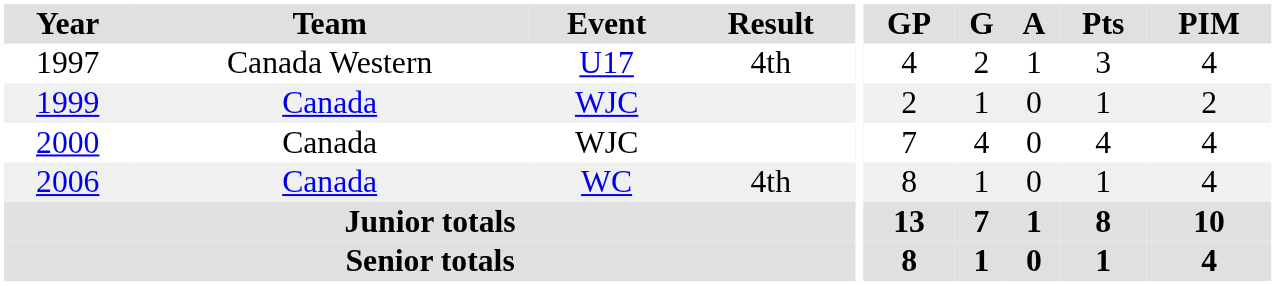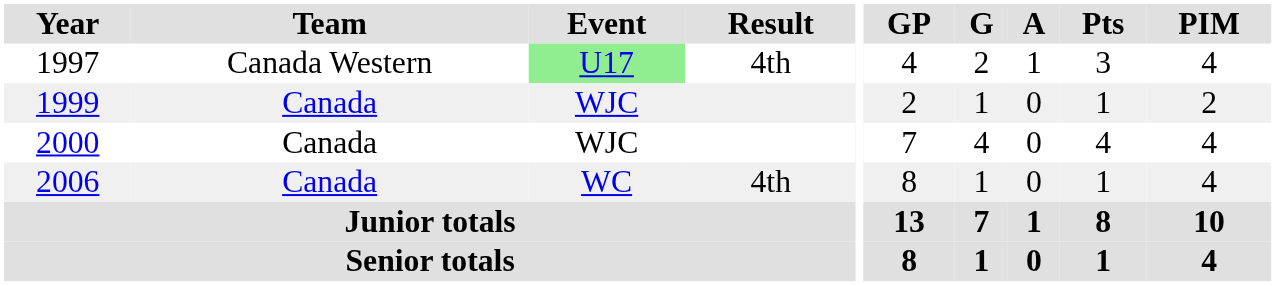(607, 62) no background -> (607, 62) lightgreen background
